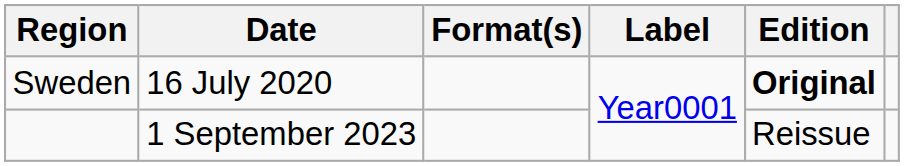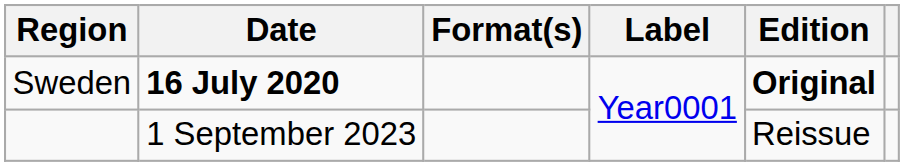(239, 82) normal -> (243, 82) bold
